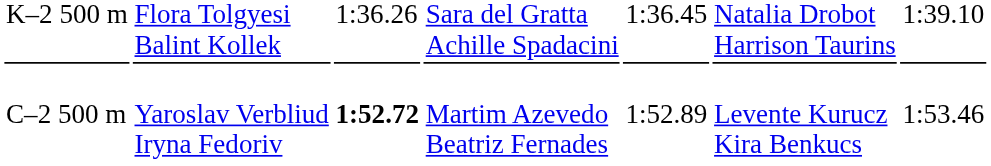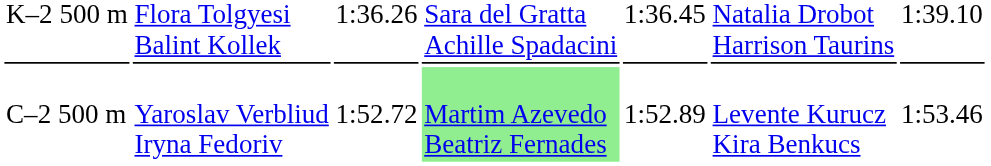(377, 114) bold -> (377, 114) normal
(517, 129) no background -> (515, 129) lightgreen background
